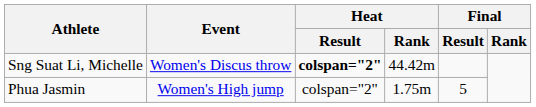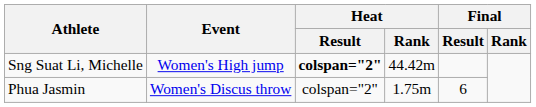(221, 65) Women's Discus throw -> (221, 65) Women's High jump
(221, 89) Women's High jump -> (221, 89) Women's Discus throw
(463, 89) 5 -> (463, 89) 6
